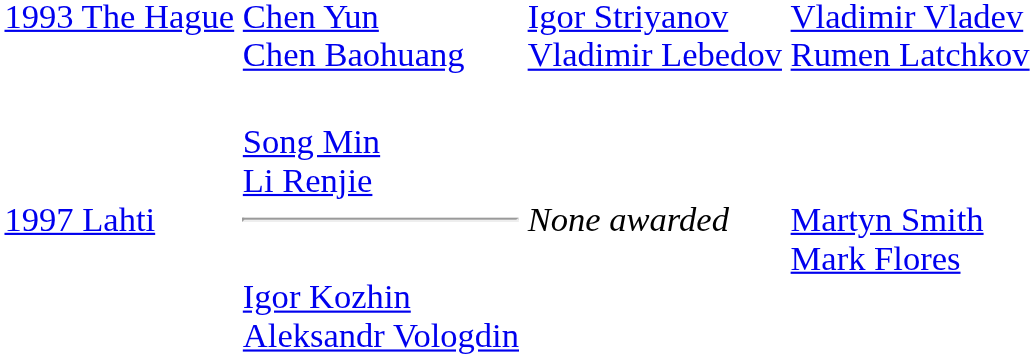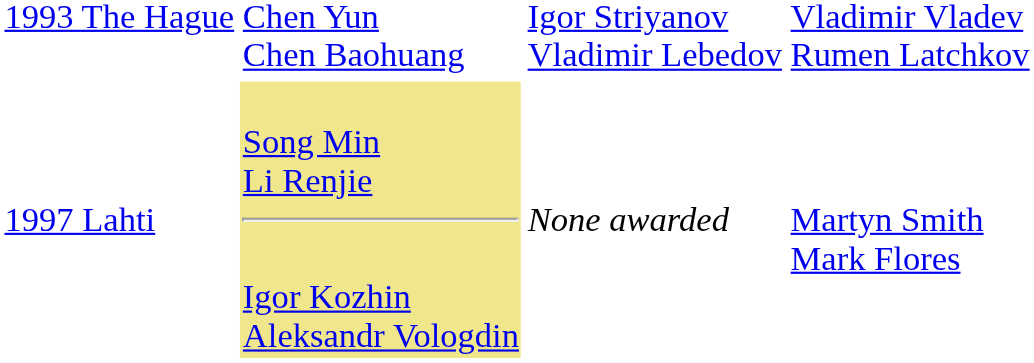(381, 238) no background -> (381, 238) khaki background
